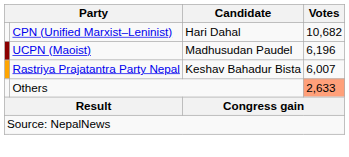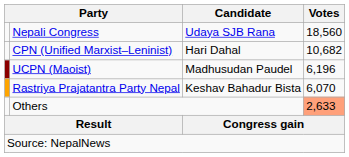+ row: (56, 32)
(321, 69) 6,007 -> (321, 87) 6,070
